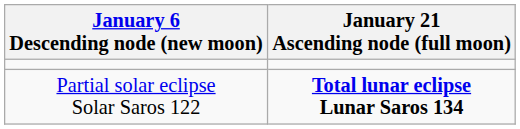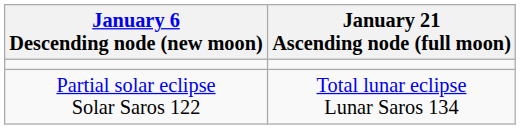(392, 96) bold -> (392, 96) normal
